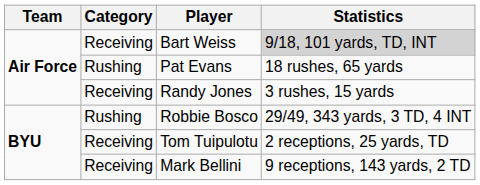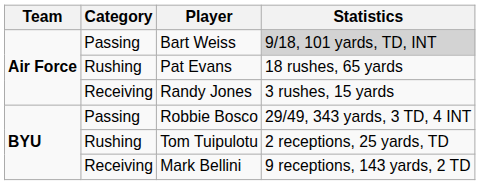(119, 42) Receiving -> (112, 42) Passing
(113, 117) Rushing -> (112, 117) Passing
(119, 141) Receiving -> (113, 141) Rushing
